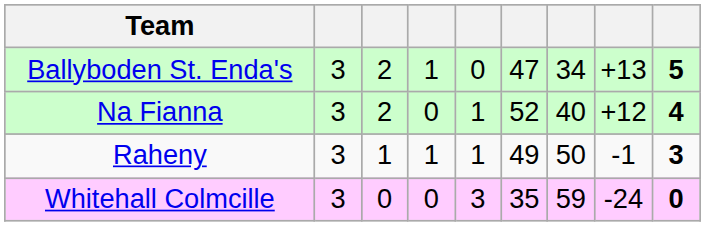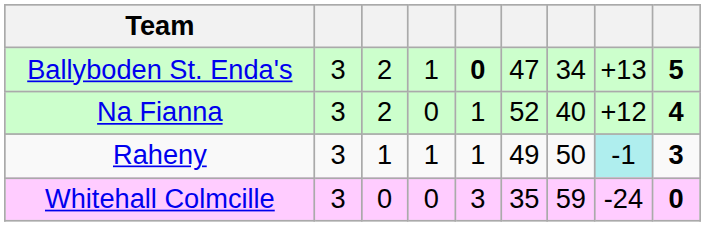(478, 69) normal -> (478, 69) bold
(623, 155) no background -> (623, 155) paleturquoise background
